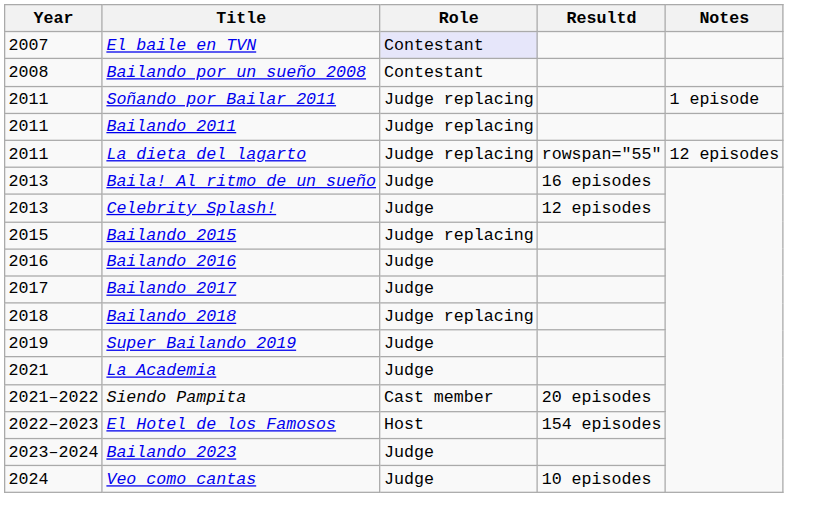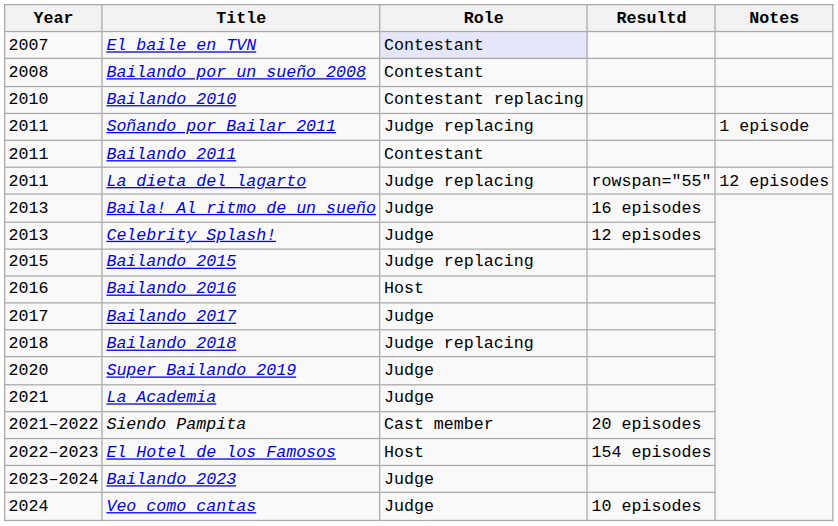+ row: (171, 100)
(459, 127) Judge replacing -> (434, 154) Contestant
(409, 262) Judge -> (404, 289) Host
(29, 344) 2019 -> (29, 371) 2020
